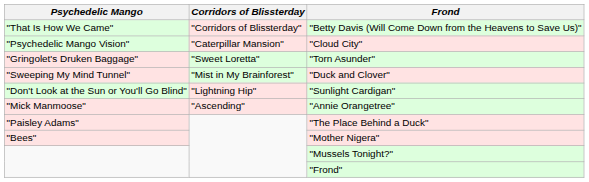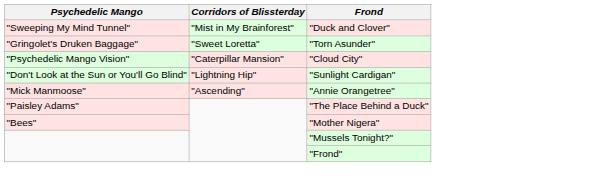- row: (446, 28)
rows swapped: (336, 43) <-> (350, 75)
